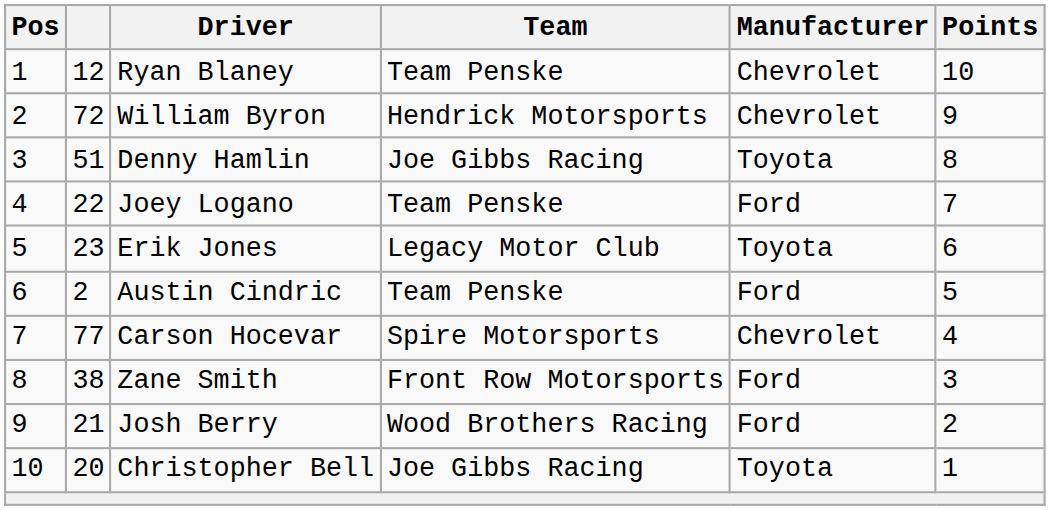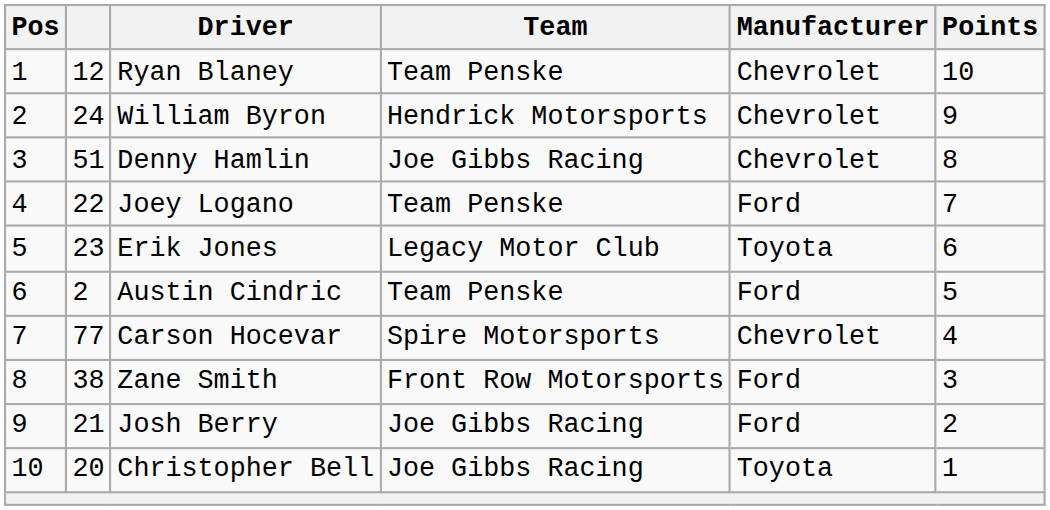(88, 116) 72 -> (88, 116) 24
(785, 160) Toyota -> (809, 160) Chevrolet
(547, 426) Wood Brothers Racing -> (515, 426) Joe Gibbs Racing
